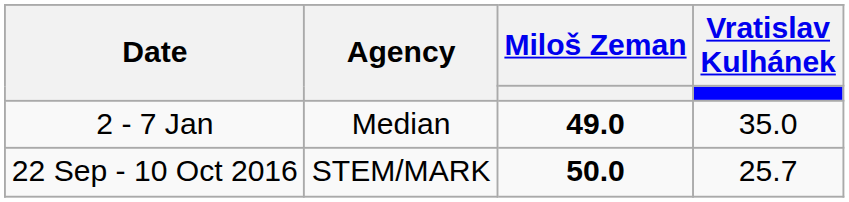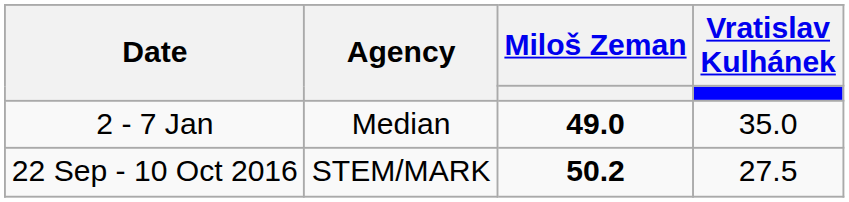(595, 171) 50.0 -> (595, 171) 50.2
(768, 171) 25.7 -> (768, 171) 27.5
